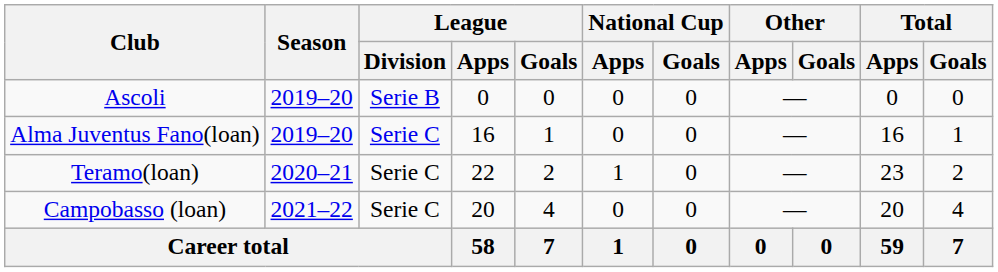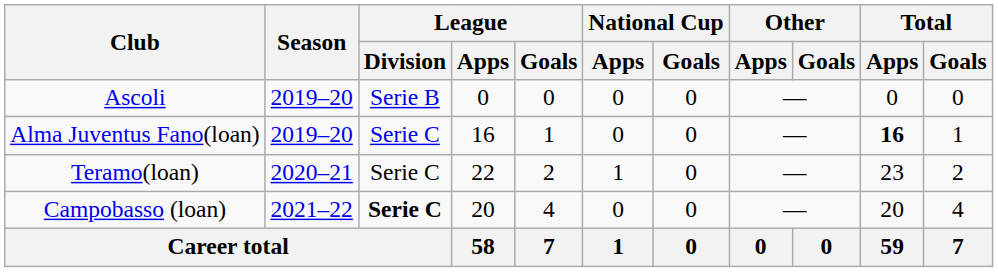(892, 135) normal -> (892, 135) bold
(405, 209) normal -> (405, 209) bold
